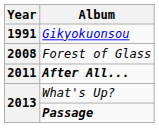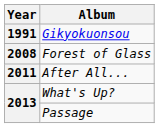(86, 73) bold -> (86, 73) normal
(68, 113) bold -> (68, 113) normal
